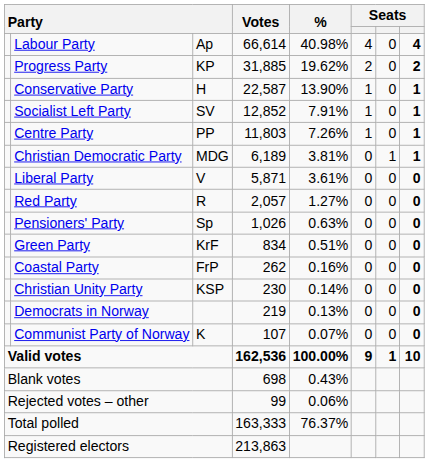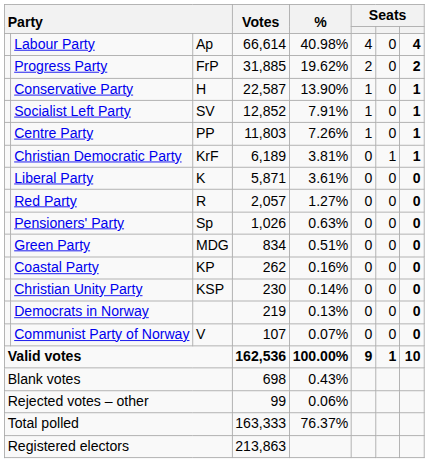(205, 66) KP -> (207, 66) FrP
(212, 156) MDG -> (207, 156) KrF
(201, 178) V -> (201, 178) K
(207, 245) KrF -> (212, 245) MDG
(207, 267) FrP -> (205, 267) KP
(201, 334) K -> (201, 334) V
